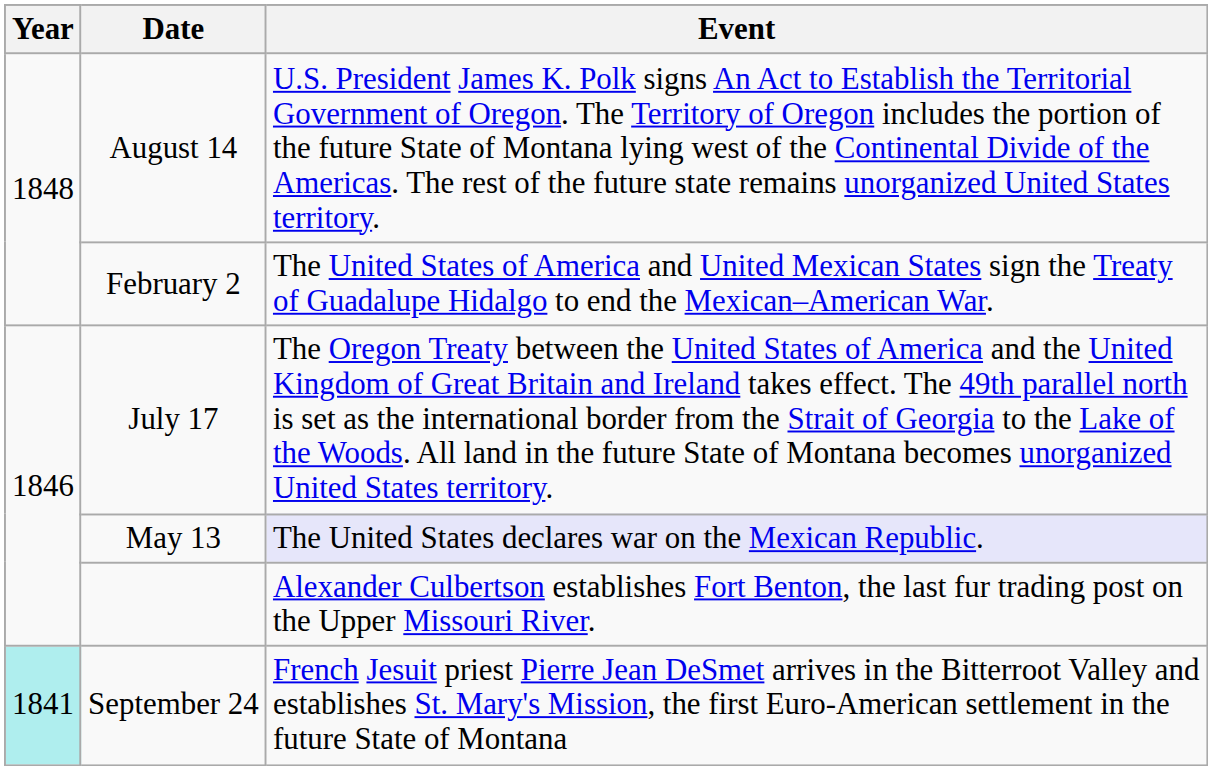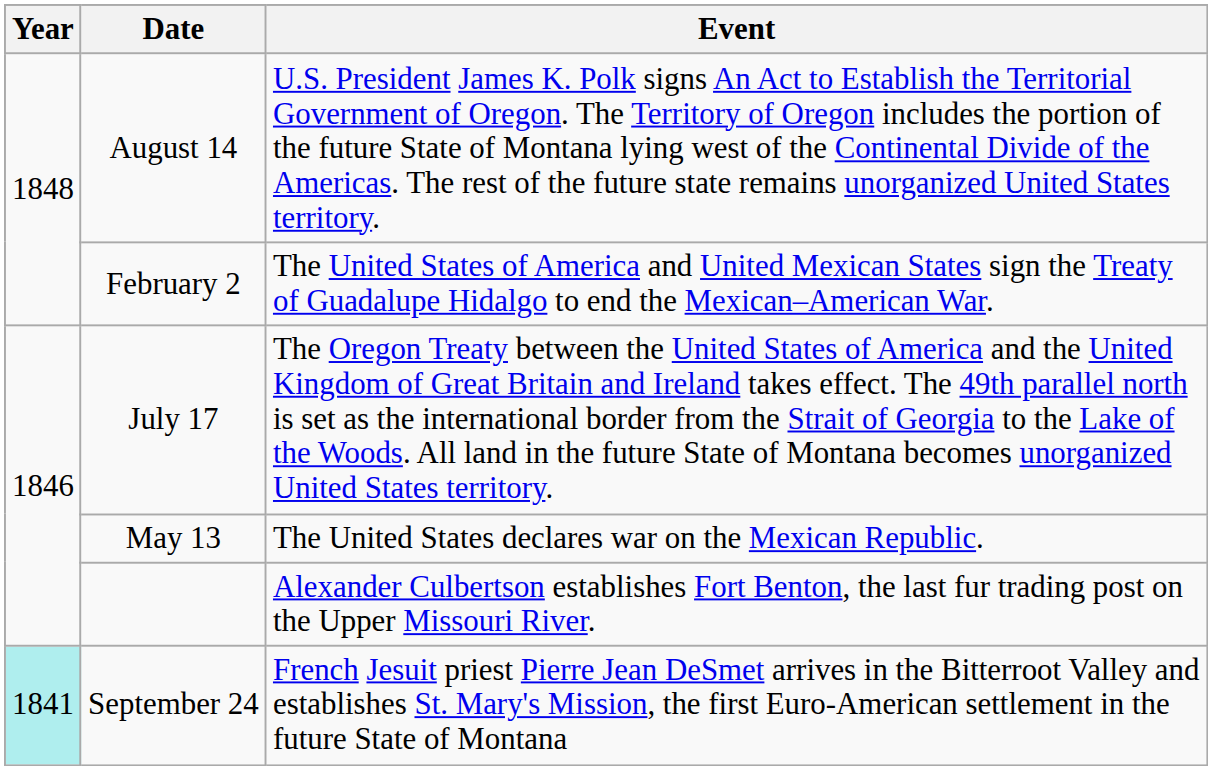(628, 537) lavender background -> (628, 537) no background
